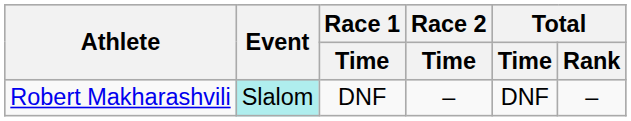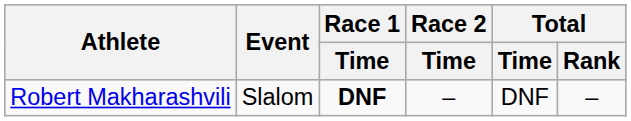(278, 98) paleturquoise background -> (278, 98) no background
(362, 98) normal -> (362, 98) bold
